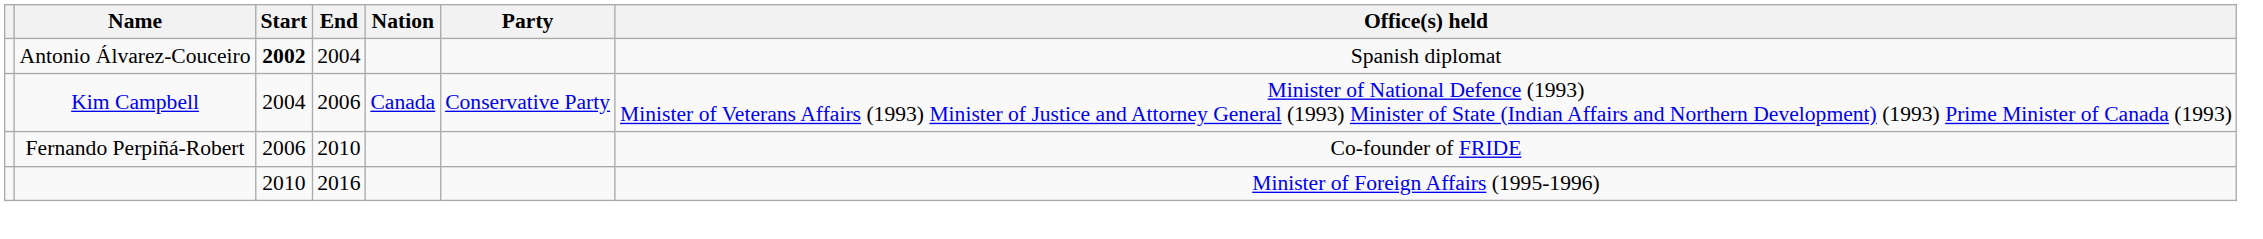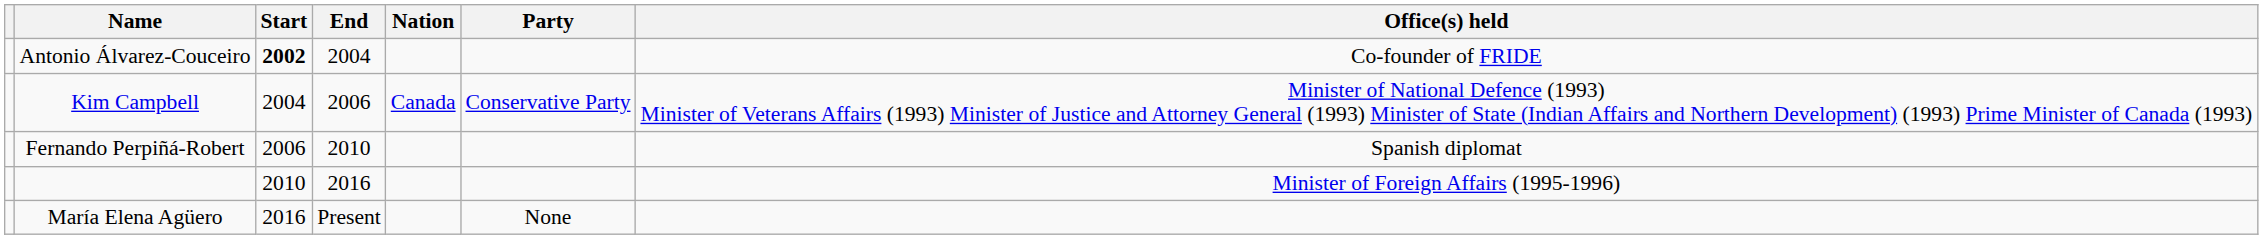(1426, 55) Spanish diplomat -> (1446, 55) Co-founder of FRIDE
(1426, 148) Co-founder of FRIDE -> (1446, 148) Spanish diplomat
+ row: (135, 217)
